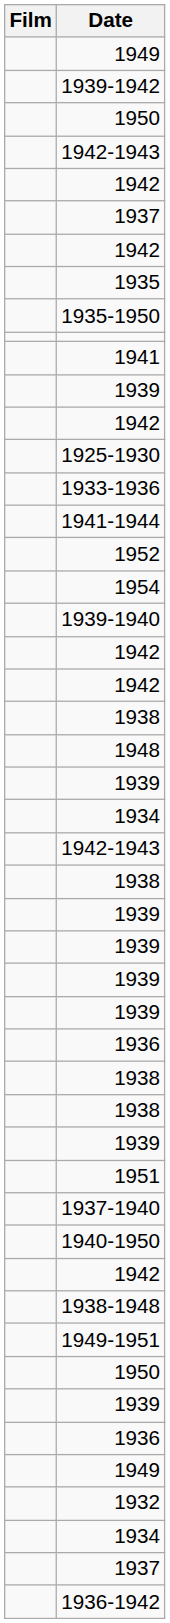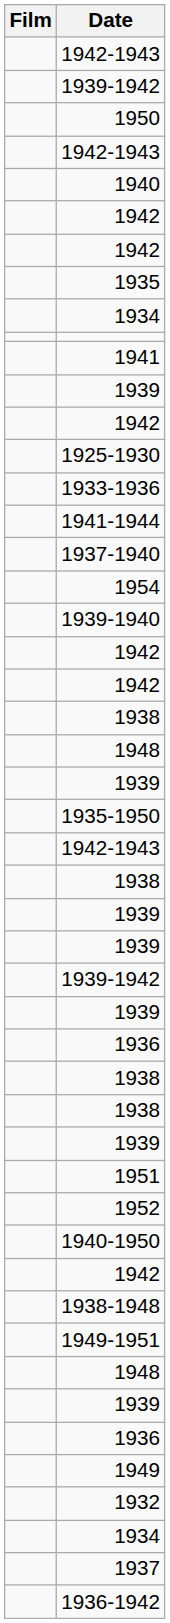(137, 53) 1949 -> (111, 53) 1942-1943
(137, 184) 1942 -> (137, 184) 1940
(137, 217) 1937 -> (137, 217) 1942
(111, 315) 1935-1950 -> (137, 315) 1934
(137, 554) 1952 -> (111, 554) 1937-1940
(137, 815) 1934 -> (111, 815) 1935-1950
(137, 979) 1939 -> (111, 979) 1939-1942
(111, 1208) 1937-1940 -> (137, 1208) 1952
(137, 1372) 1950 -> (137, 1372) 1948
